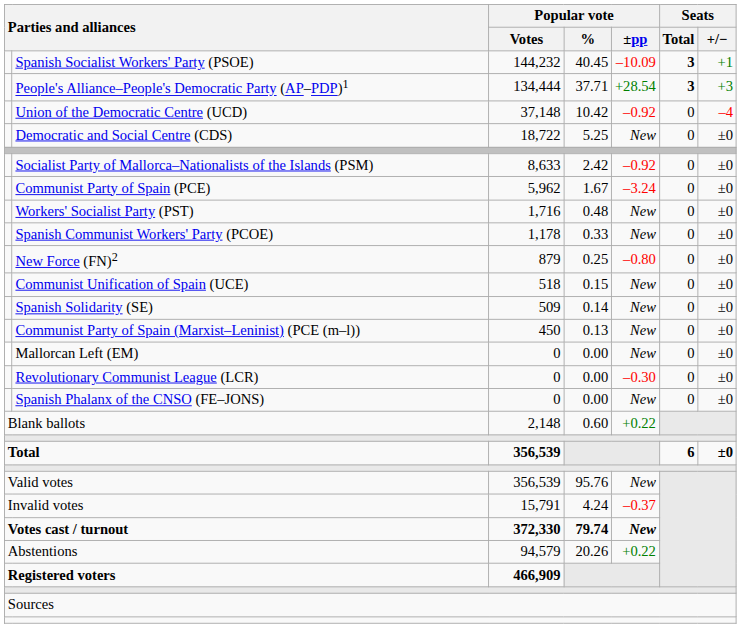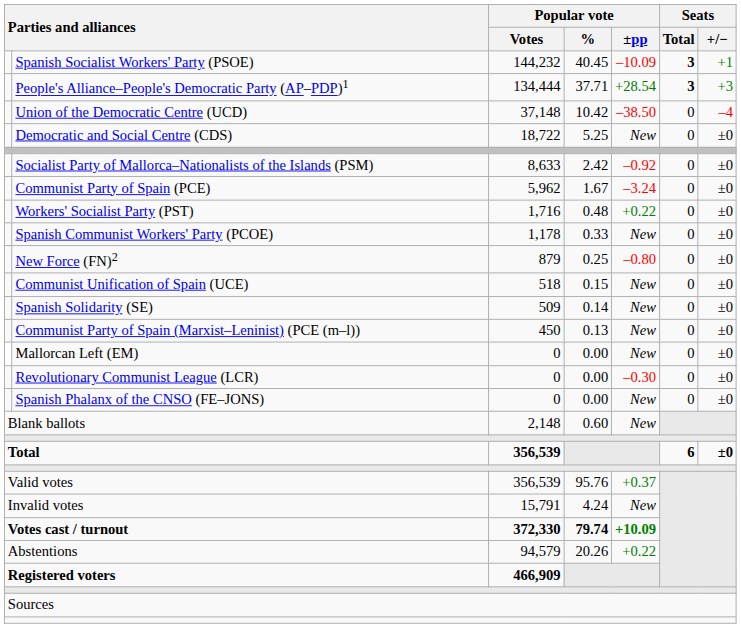(639, 112) –0.92 -> (636, 112) –38.50
(643, 211) New -> (639, 211) +0.22
(639, 423) +0.22 -> (643, 423) New
(643, 482) New -> (639, 482) +0.37
(639, 505) –0.37 -> (643, 505) New
(643, 528) New -> (635, 528) +10.09
